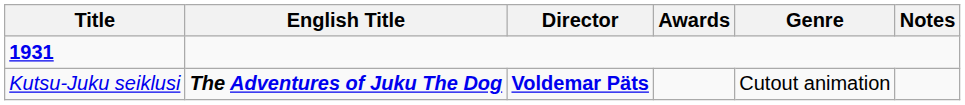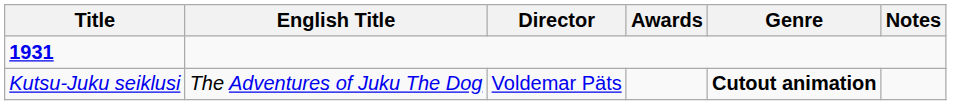(346, 83) bold -> (336, 83) normal
(580, 83) bold -> (557, 83) normal
(815, 83) normal -> (794, 83) bold
